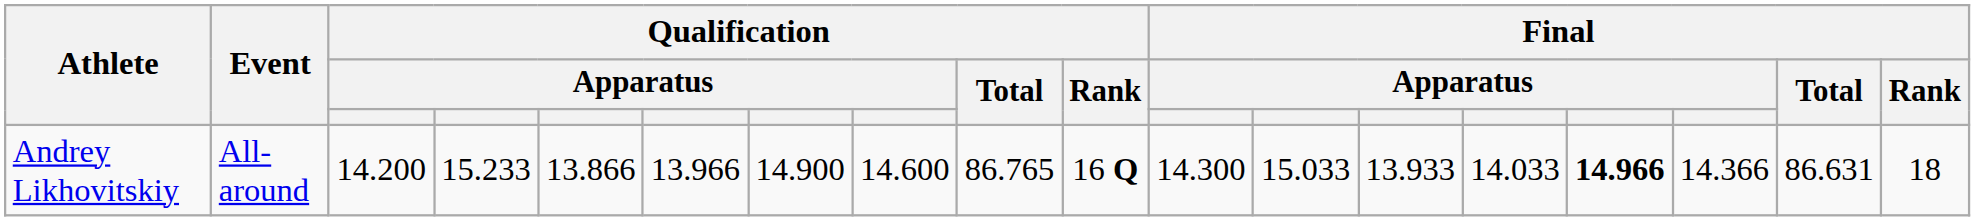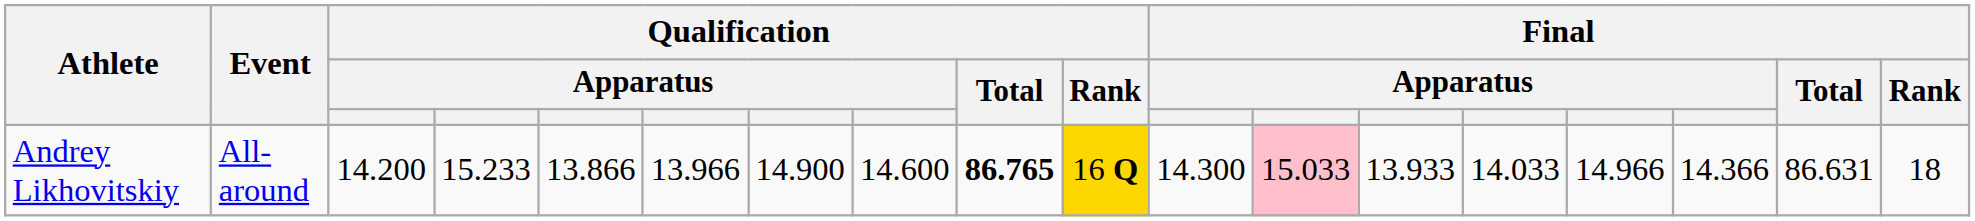(1010, 170) normal -> (1010, 170) bold
(1105, 170) no background -> (1105, 170) gold background
(1306, 170) no background -> (1306, 170) pink background
(1620, 170) bold -> (1620, 170) normal
